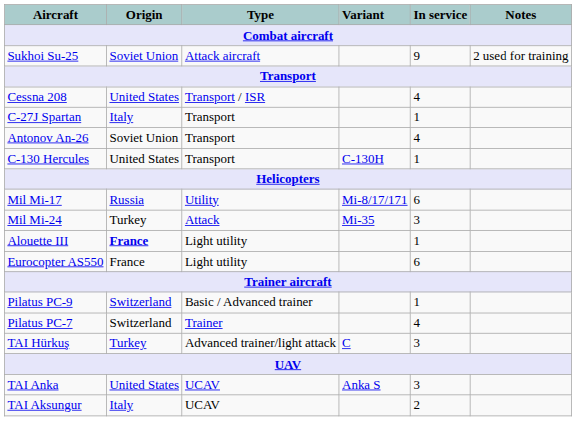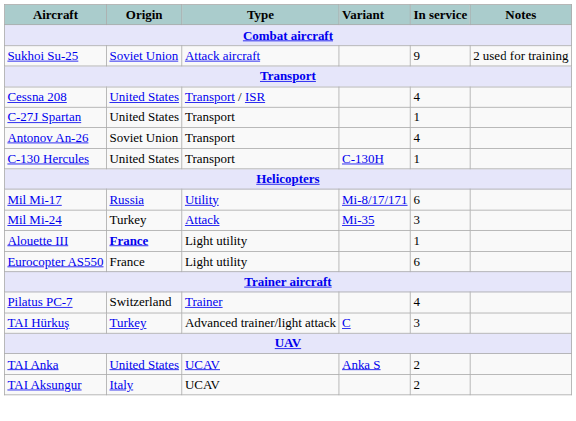(121, 117) Italy -> (144, 117) United States
- row: (40, 302)
(417, 384) 3 -> (417, 364) 2
